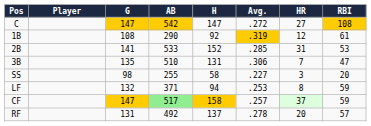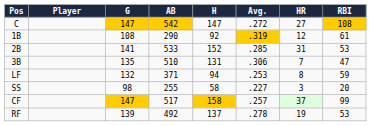rows swapped: (16, 75) <-> (16, 88)
(171, 101) lightgreen background -> (171, 101) no background
(345, 101) 59 -> (345, 101) 99
(127, 114) 131 -> (127, 114) 139
(301, 114) 20 -> (301, 114) 19
(345, 114) 57 -> (345, 114) 53
